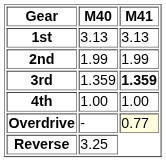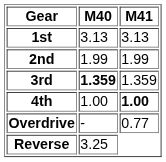(98, 80) normal -> (98, 80) bold
(139, 80) bold -> (139, 80) normal
(135, 101) normal -> (135, 101) bold
(135, 123) lightyellow background -> (135, 123) no background
